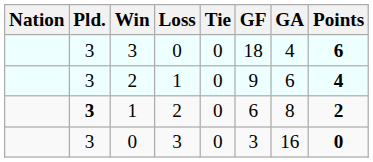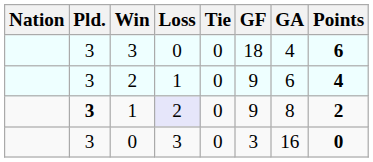(177, 111) no background -> (177, 111) lavender background
(253, 111) 6 -> (253, 111) 9
